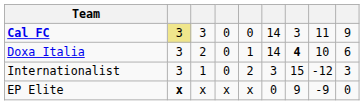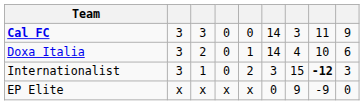(179, 33) khaki background -> (179, 33) no background
(297, 52) bold -> (297, 52) normal
(322, 71) normal -> (322, 71) bold
(179, 90) bold -> (179, 90) normal
